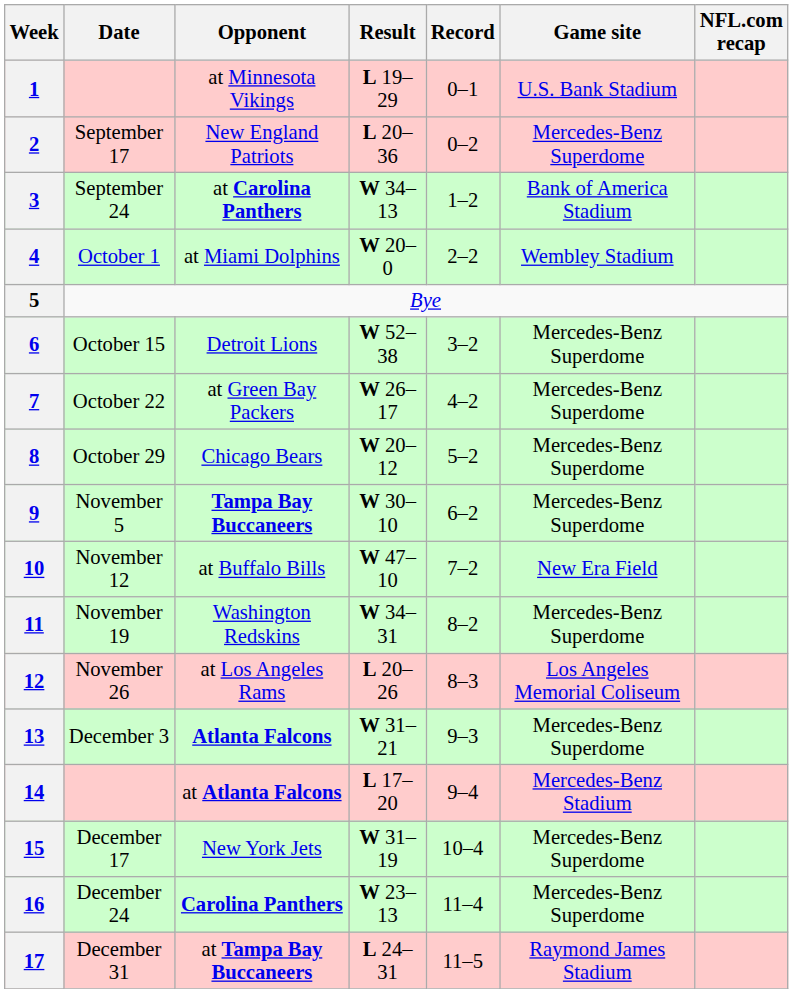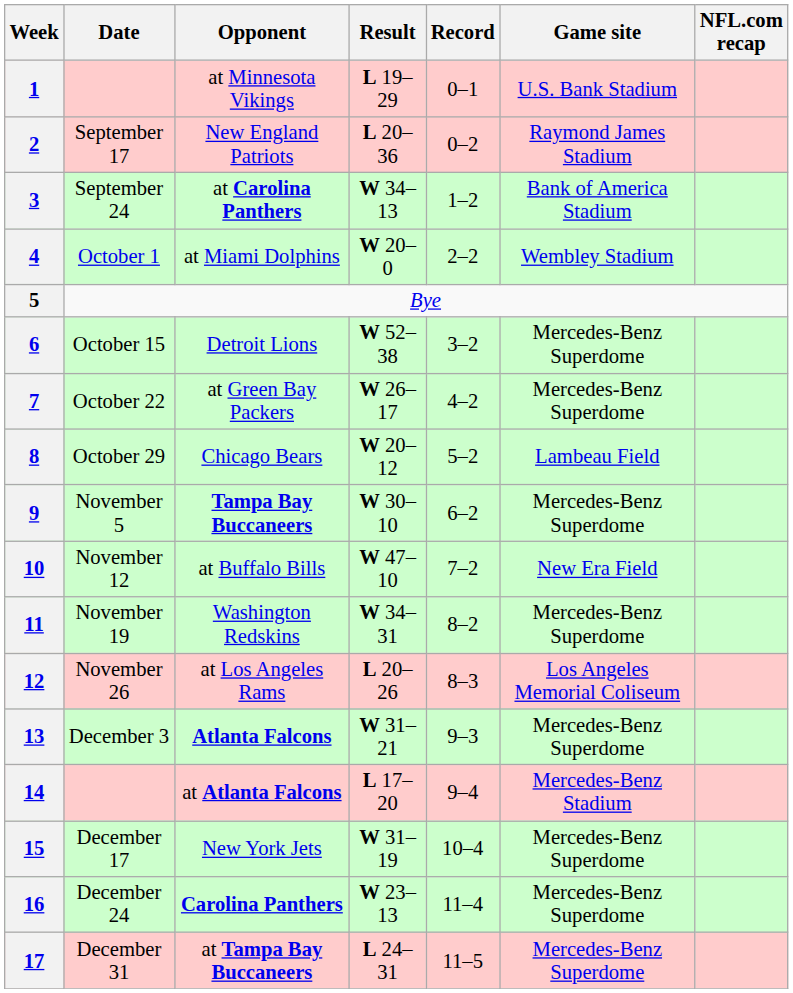(597, 144) Mercedes-Benz Superdome -> (597, 144) Raymond James Stadium
(597, 456) Mercedes-Benz Superdome -> (597, 456) Lambeau Field
(597, 960) Raymond James Stadium -> (597, 960) Mercedes-Benz Superdome
